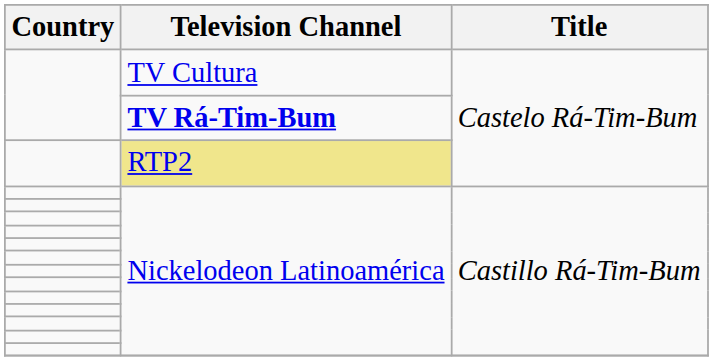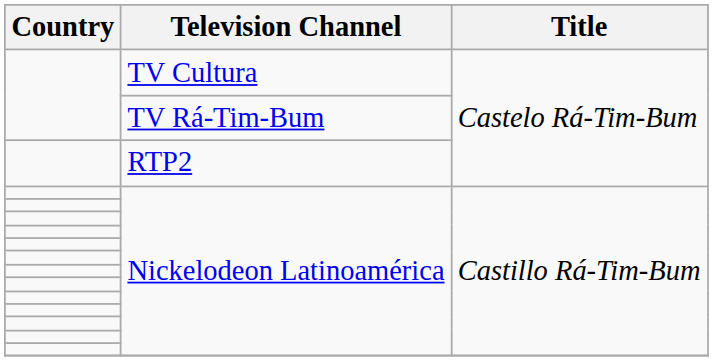(232, 117) bold -> (226, 117) normal
(160, 162) khaki background -> (160, 162) no background
